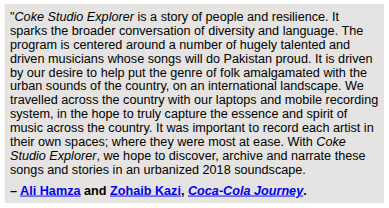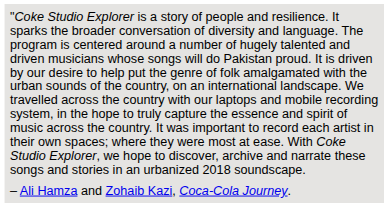(158, 190) bold -> (151, 190) normal
